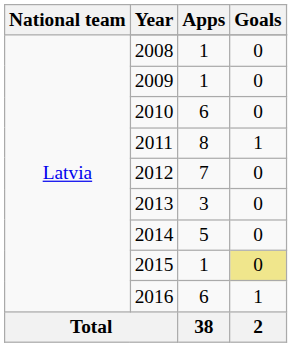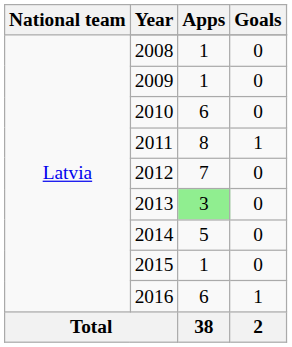(204, 204) no background -> (204, 204) lightgreen background
(258, 265) khaki background -> (258, 265) no background
